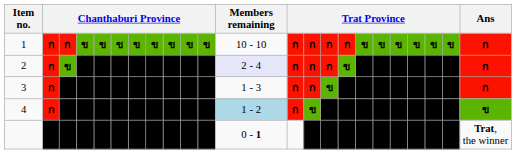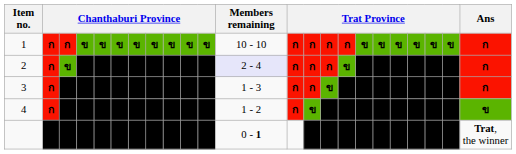(251, 109) lightblue background -> (251, 109) no background
